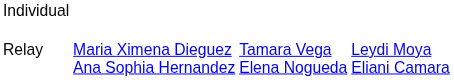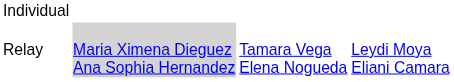(154, 58) no background -> (154, 58) lightgrey background
